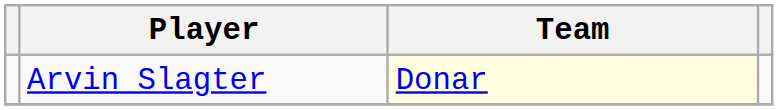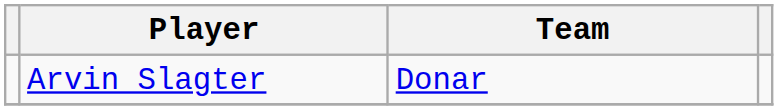(442, 80) lightyellow background -> (442, 80) no background
